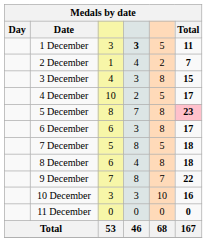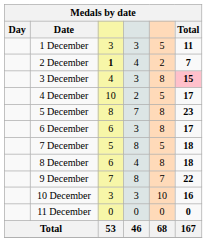(136, 46) bold -> (136, 46) normal
(111, 63) normal -> (111, 63) bold
(188, 79) no background -> (188, 79) pink background
(188, 112) pink background -> (188, 112) no background
